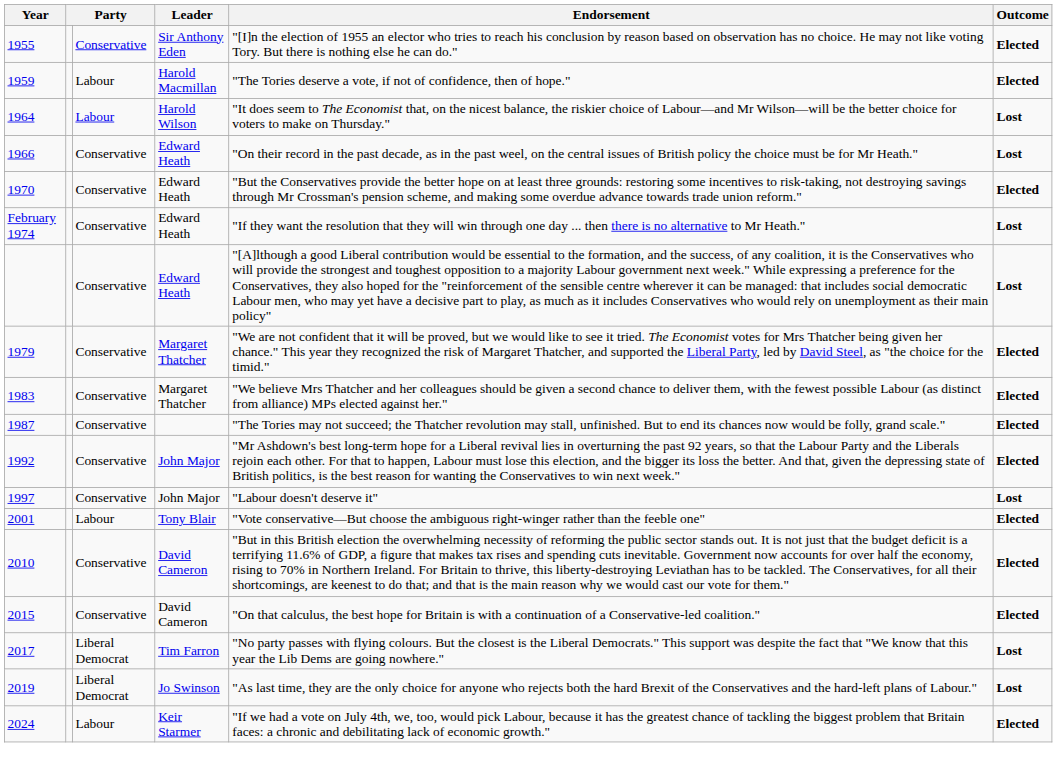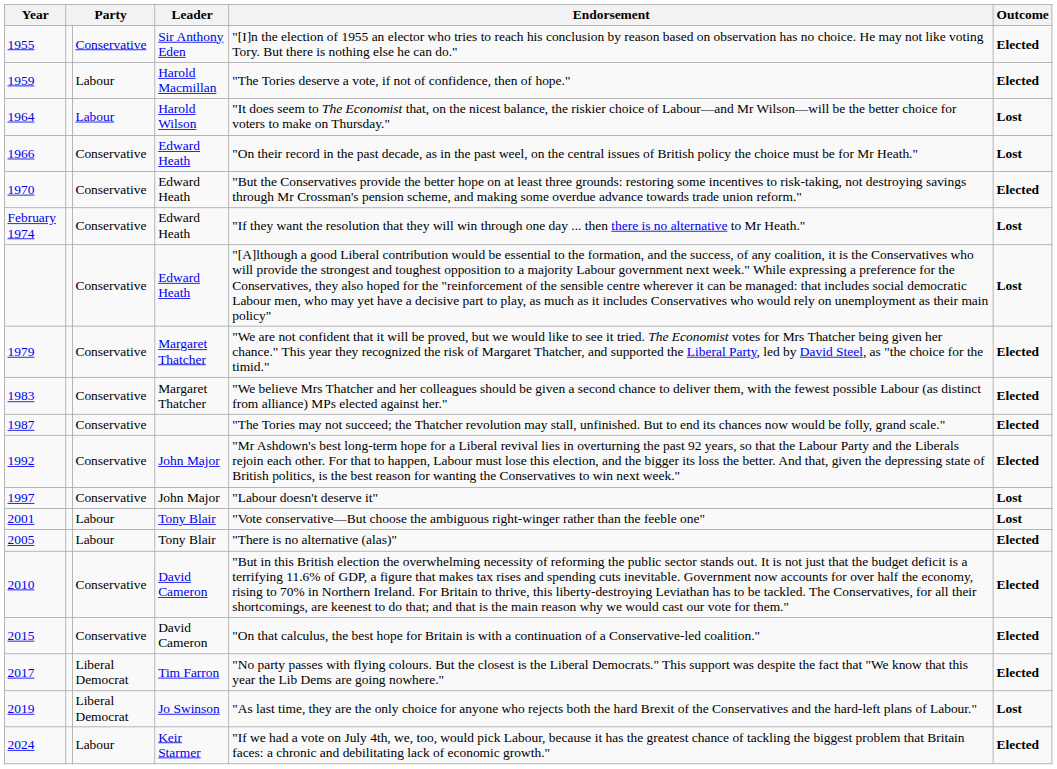(1018, 519) Elected -> (1009, 519) Lost
+ row: (21, 540)
(1009, 651) Lost -> (1018, 672) Elected
